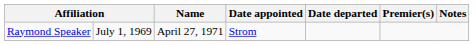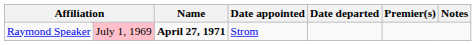(124, 31) no background -> (124, 31) pink background
(190, 31) normal -> (191, 31) bold
